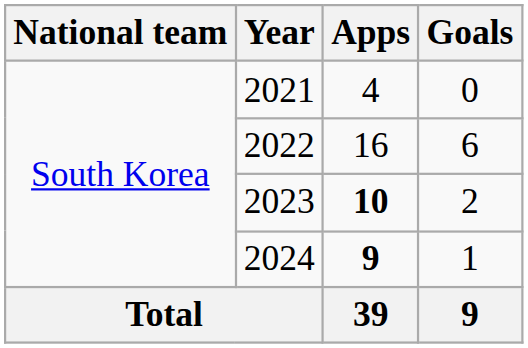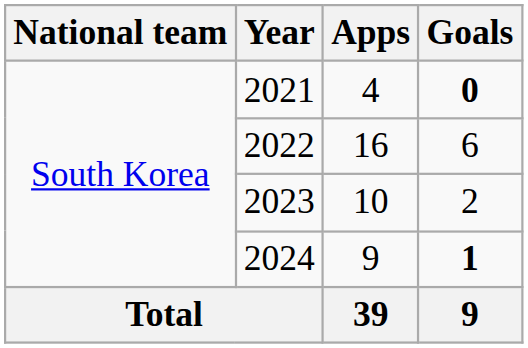(470, 88) normal -> (470, 88) bold
(371, 201) bold -> (371, 201) normal
(371, 257) bold -> (371, 257) normal
(470, 257) normal -> (470, 257) bold
